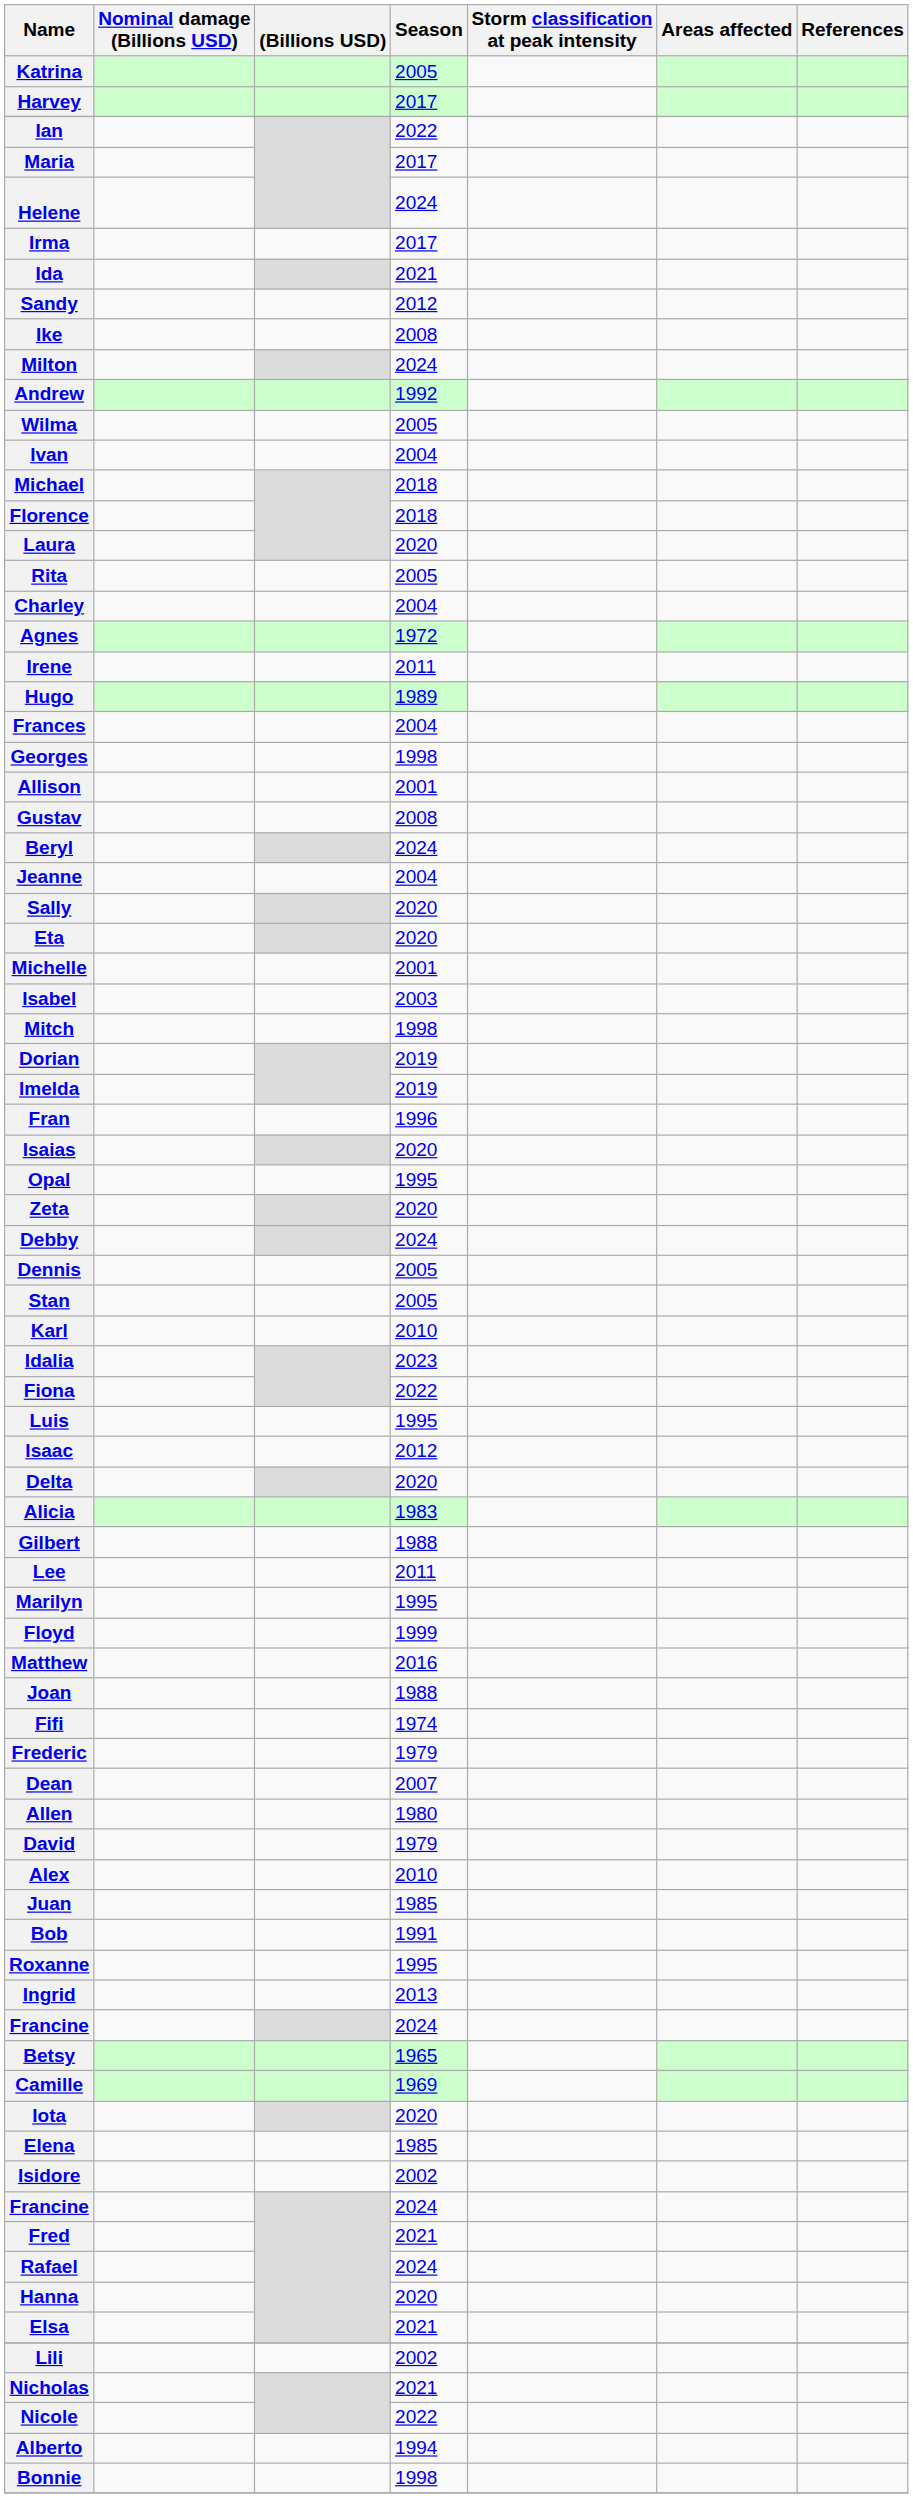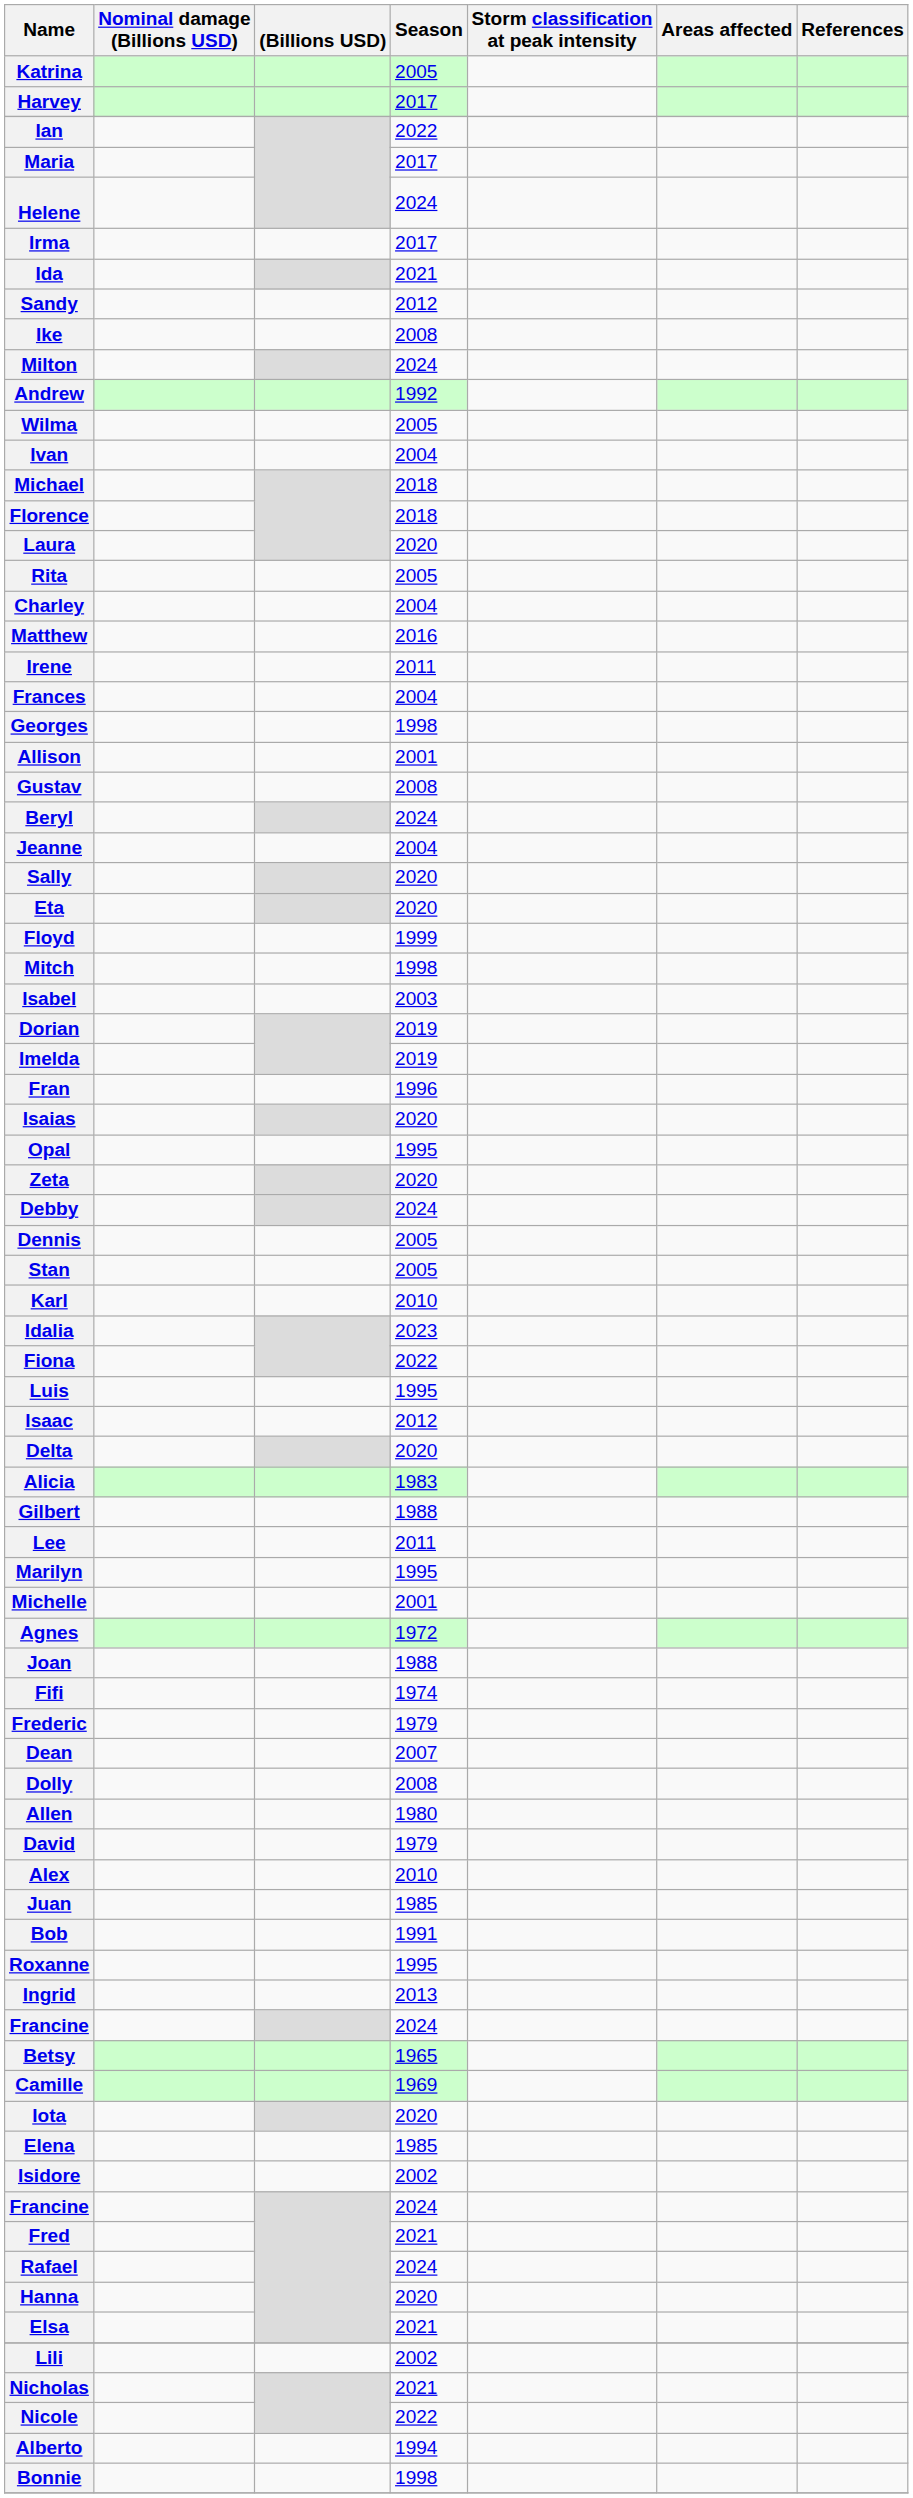rows swapped: (49, 1662) <-> (49, 636)
- row: (49, 696)
rows swapped: (49, 1632) <-> (49, 968)
rows swapped: (49, 1028) <-> (49, 998)
+ row: (49, 1783)
